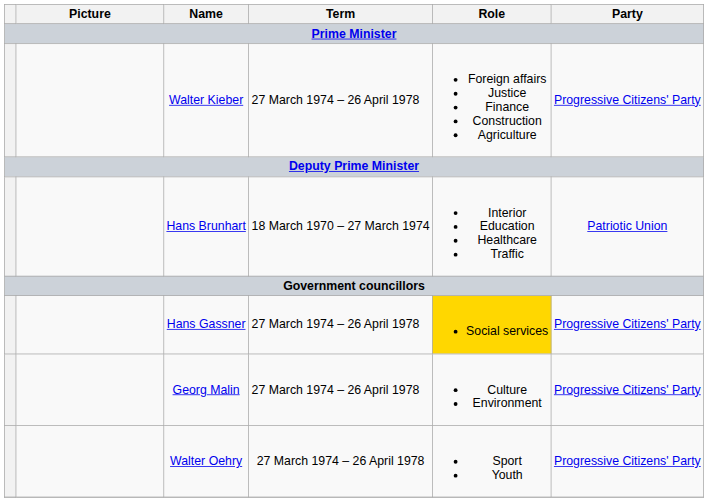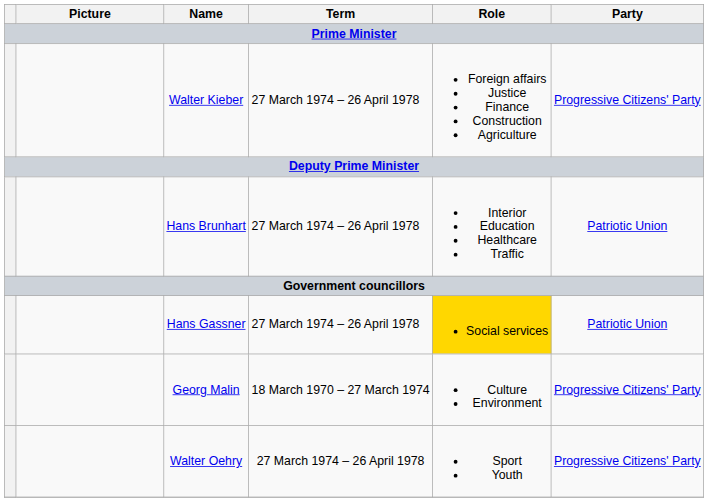(341, 226) 18 March 1970 – 27 March 1974 -> (335, 226) 27 March 1974 – 26 April 1978
(627, 324) Progressive Citizens' Party -> (627, 324) Patriotic Union
(335, 389) 27 March 1974 – 26 April 1978 -> (341, 389) 18 March 1970 – 27 March 1974
